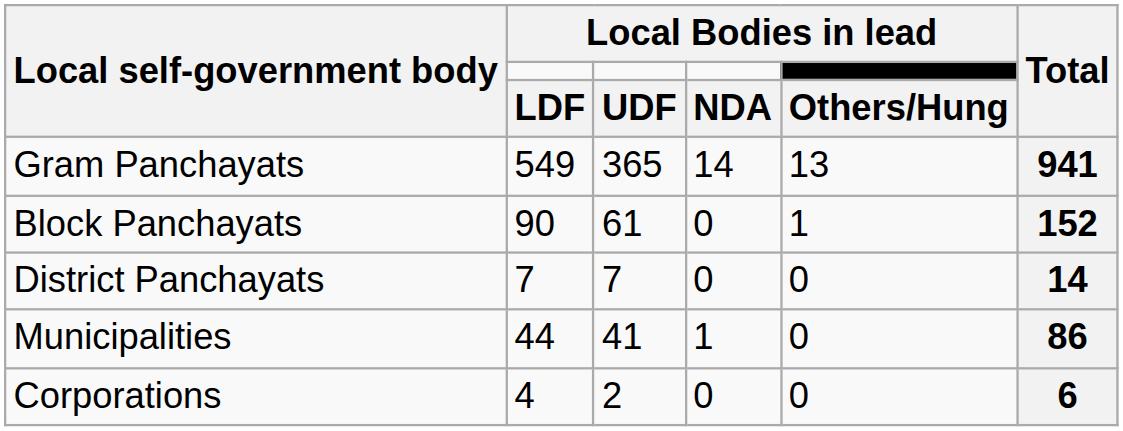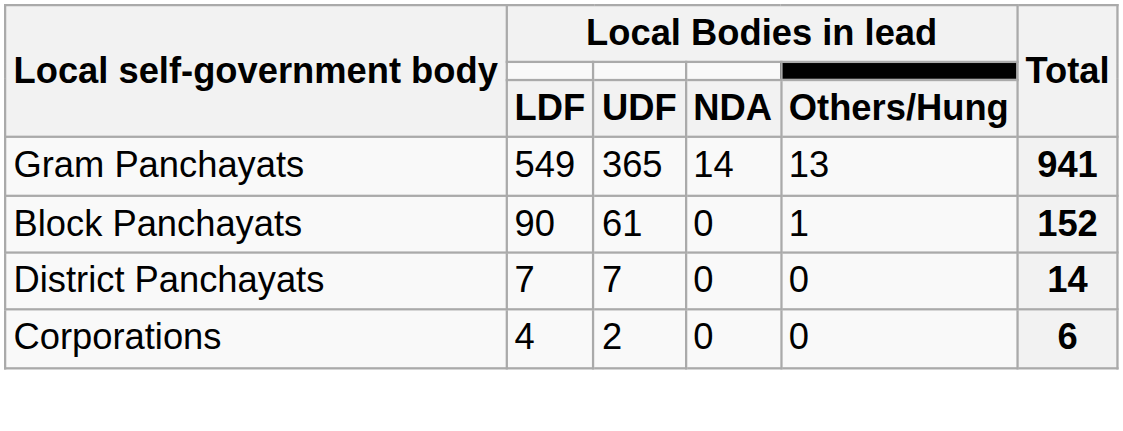- row: (123, 338)
